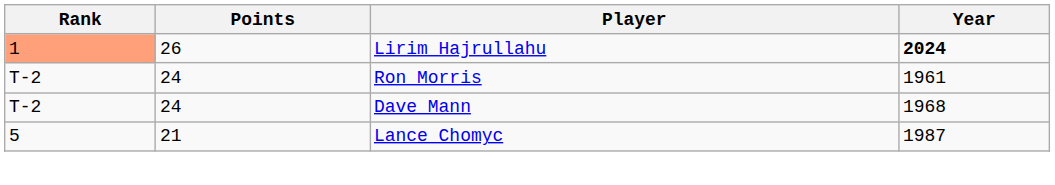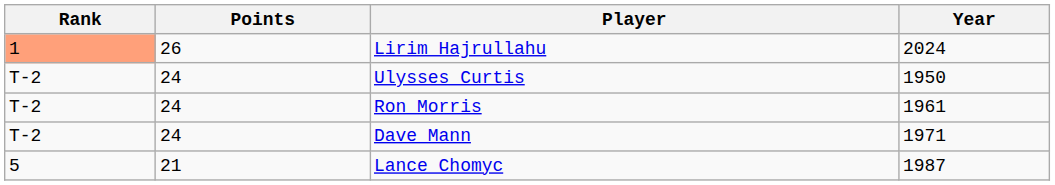(925, 49) bold -> (925, 49) normal
+ row: (449, 78)
(925, 107) 1968 -> (925, 136) 1971
